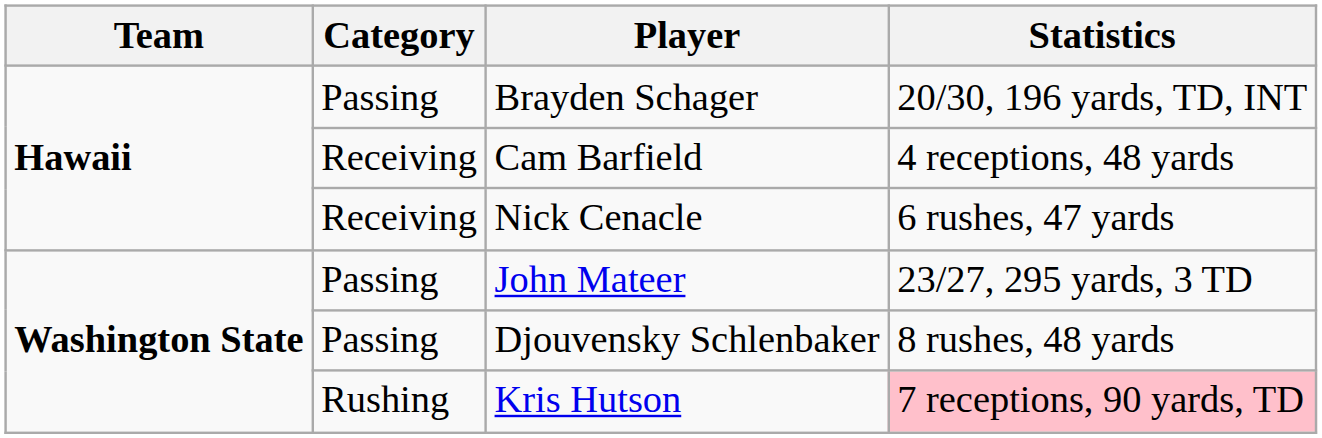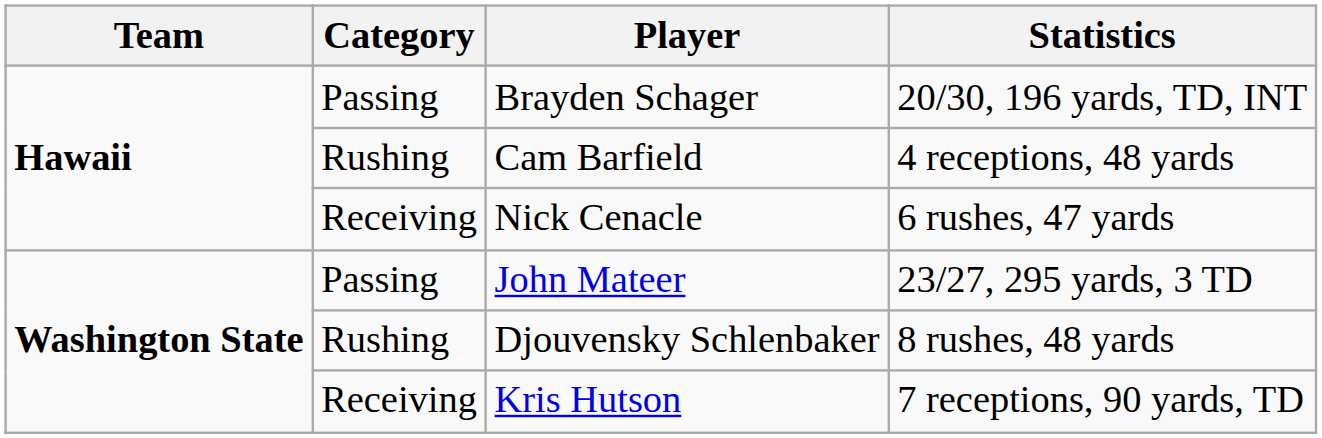(399, 157) Receiving -> (385, 157) Rushing
(380, 339) Passing -> (385, 339) Rushing
(385, 400) Rushing -> (399, 400) Receiving
(1101, 400) pink background -> (1101, 400) no background
